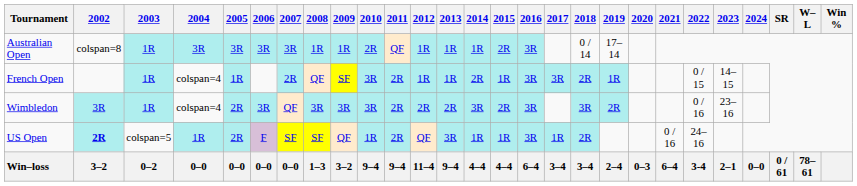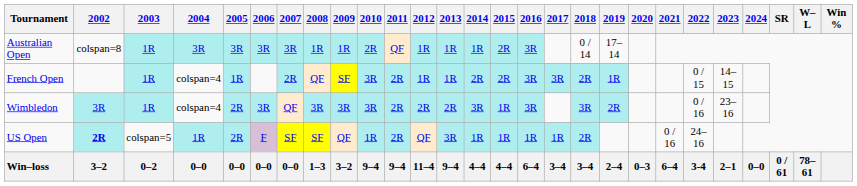(504, 78) 1R -> (504, 78) 2R
(504, 107) 2R -> (504, 107) 1R
(531, 137) 3R -> (531, 137) 1R
